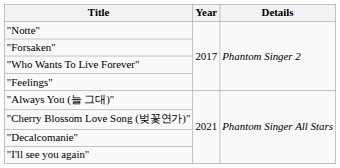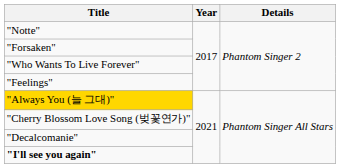(61, 100) no background -> (61, 100) gold background
(48, 155) normal -> (52, 155) bold
